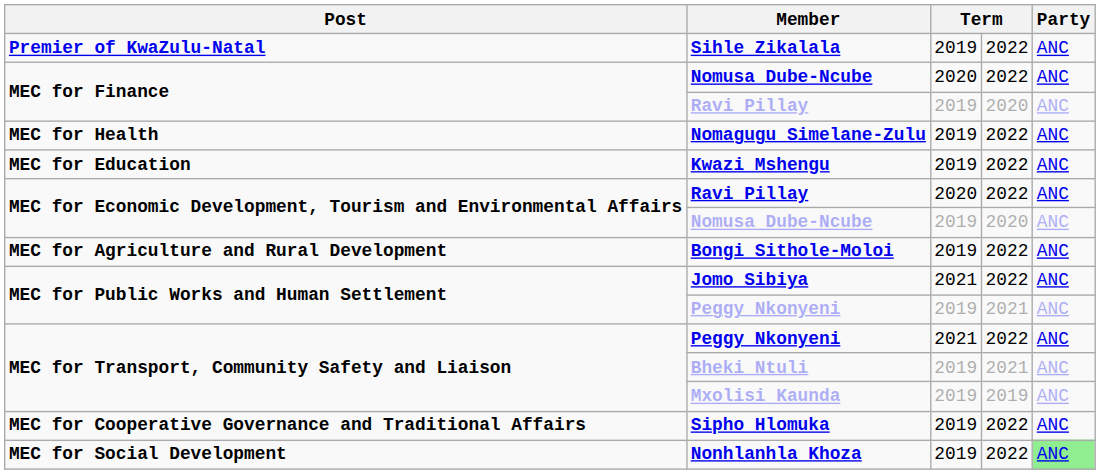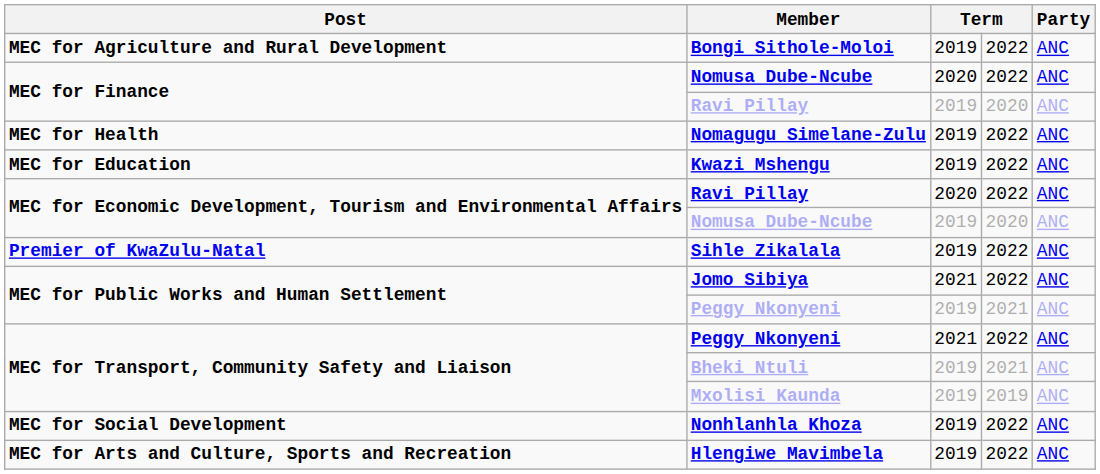rows swapped: (137, 48) <-> (228, 251)
- row: (298, 426)
(1053, 455) lightgreen background -> (1053, 426) no background
+ row: (260, 455)
